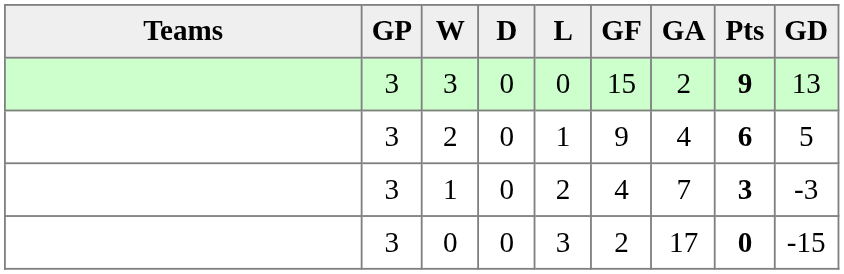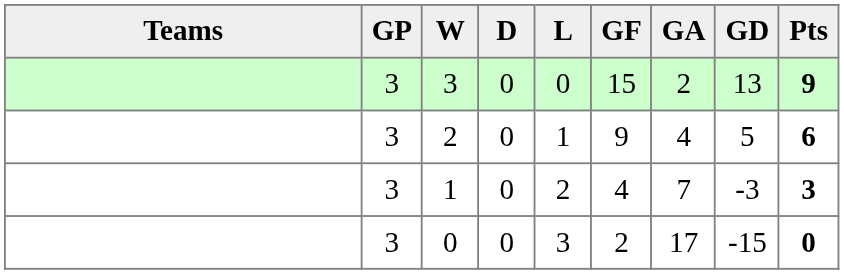columns swapped: (806, 30) <-> (745, 30)
